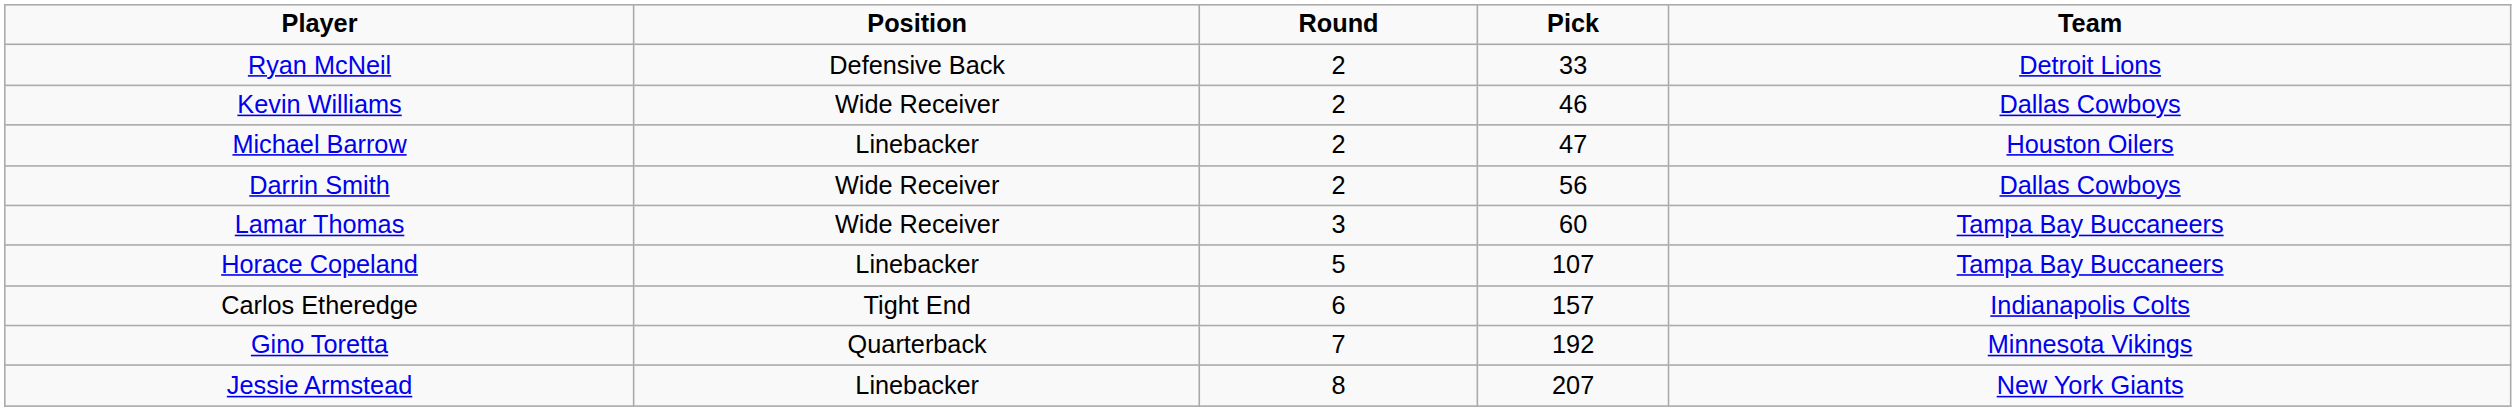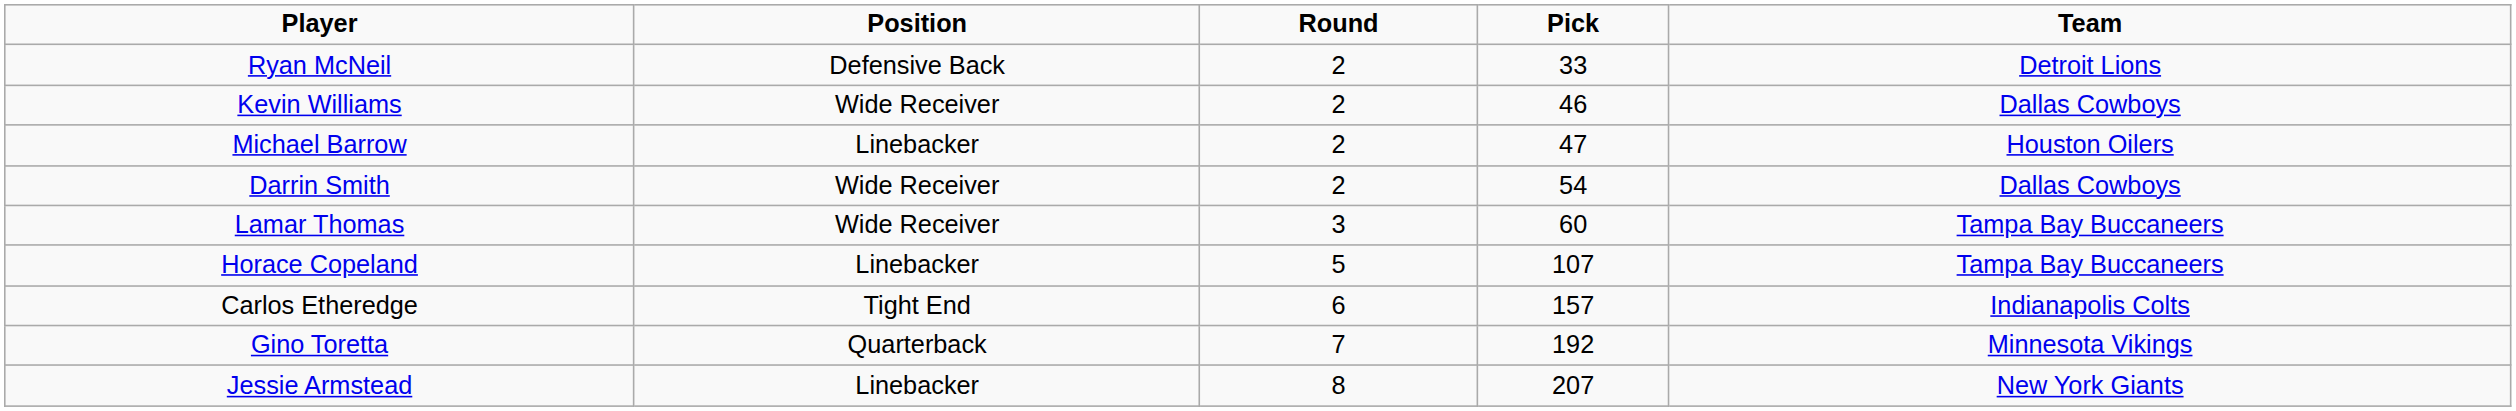(1573, 184) 56 -> (1573, 184) 54
